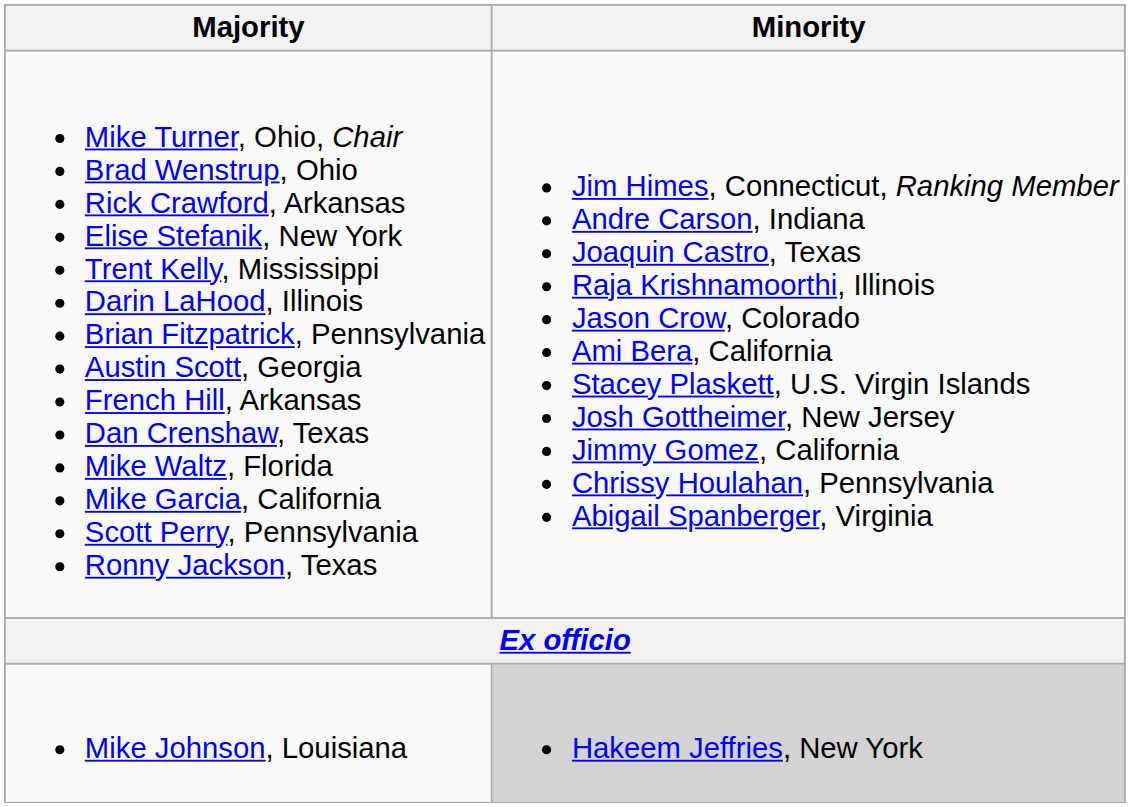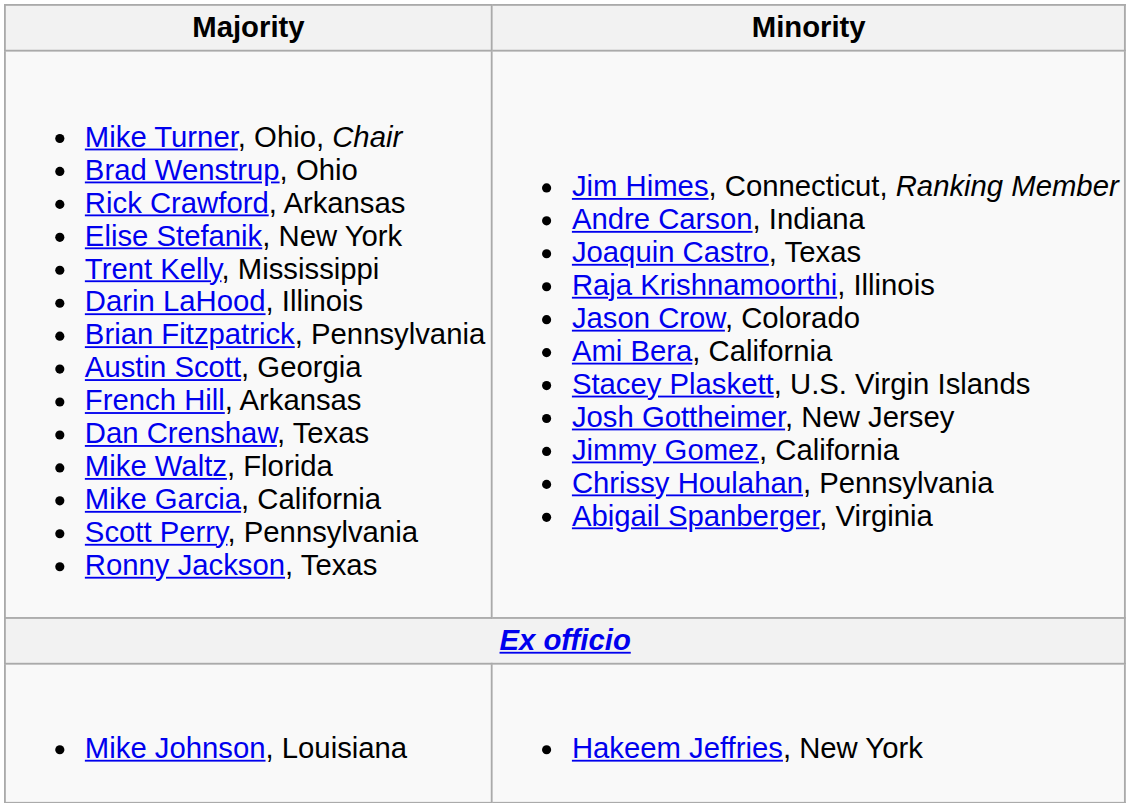(809, 749) lightgrey background -> (809, 749) no background
